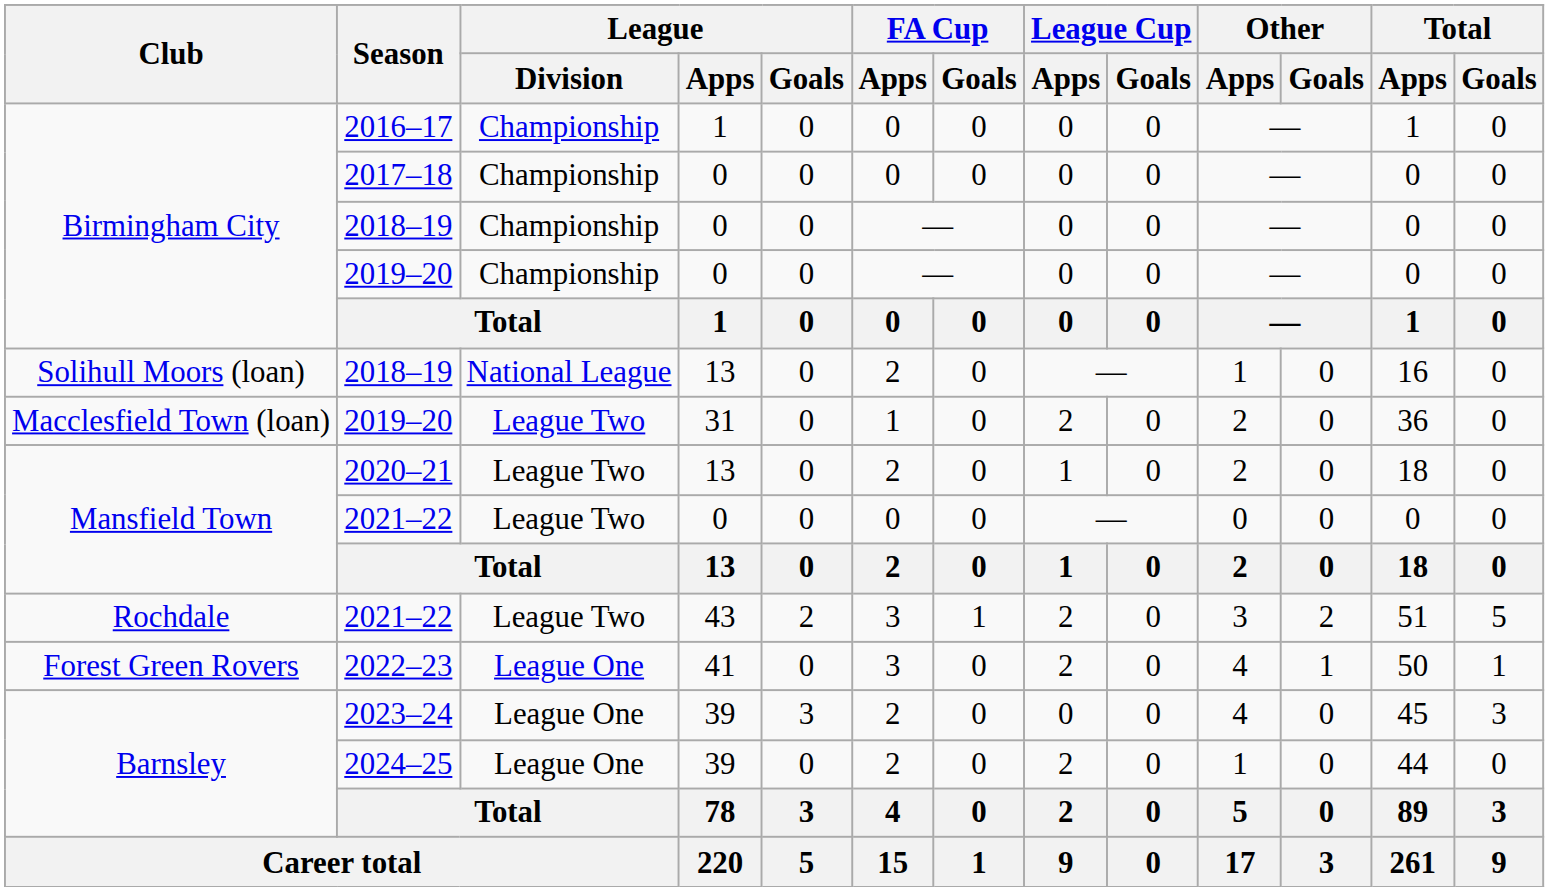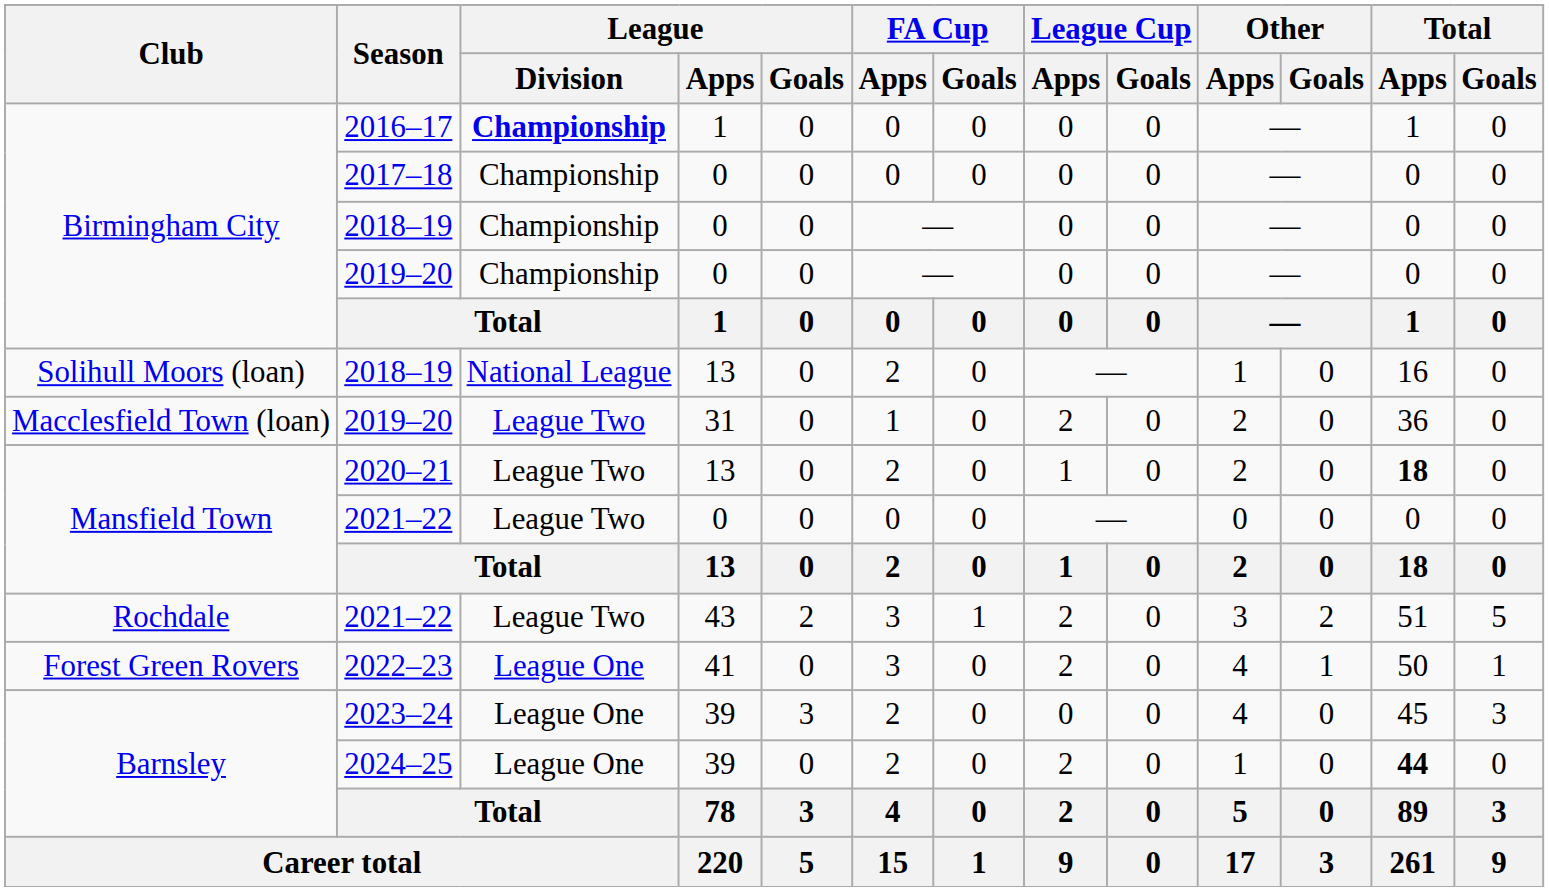(569, 126) normal -> (569, 126) bold
(1413, 469) normal -> (1413, 469) bold
(1413, 763) normal -> (1413, 763) bold
